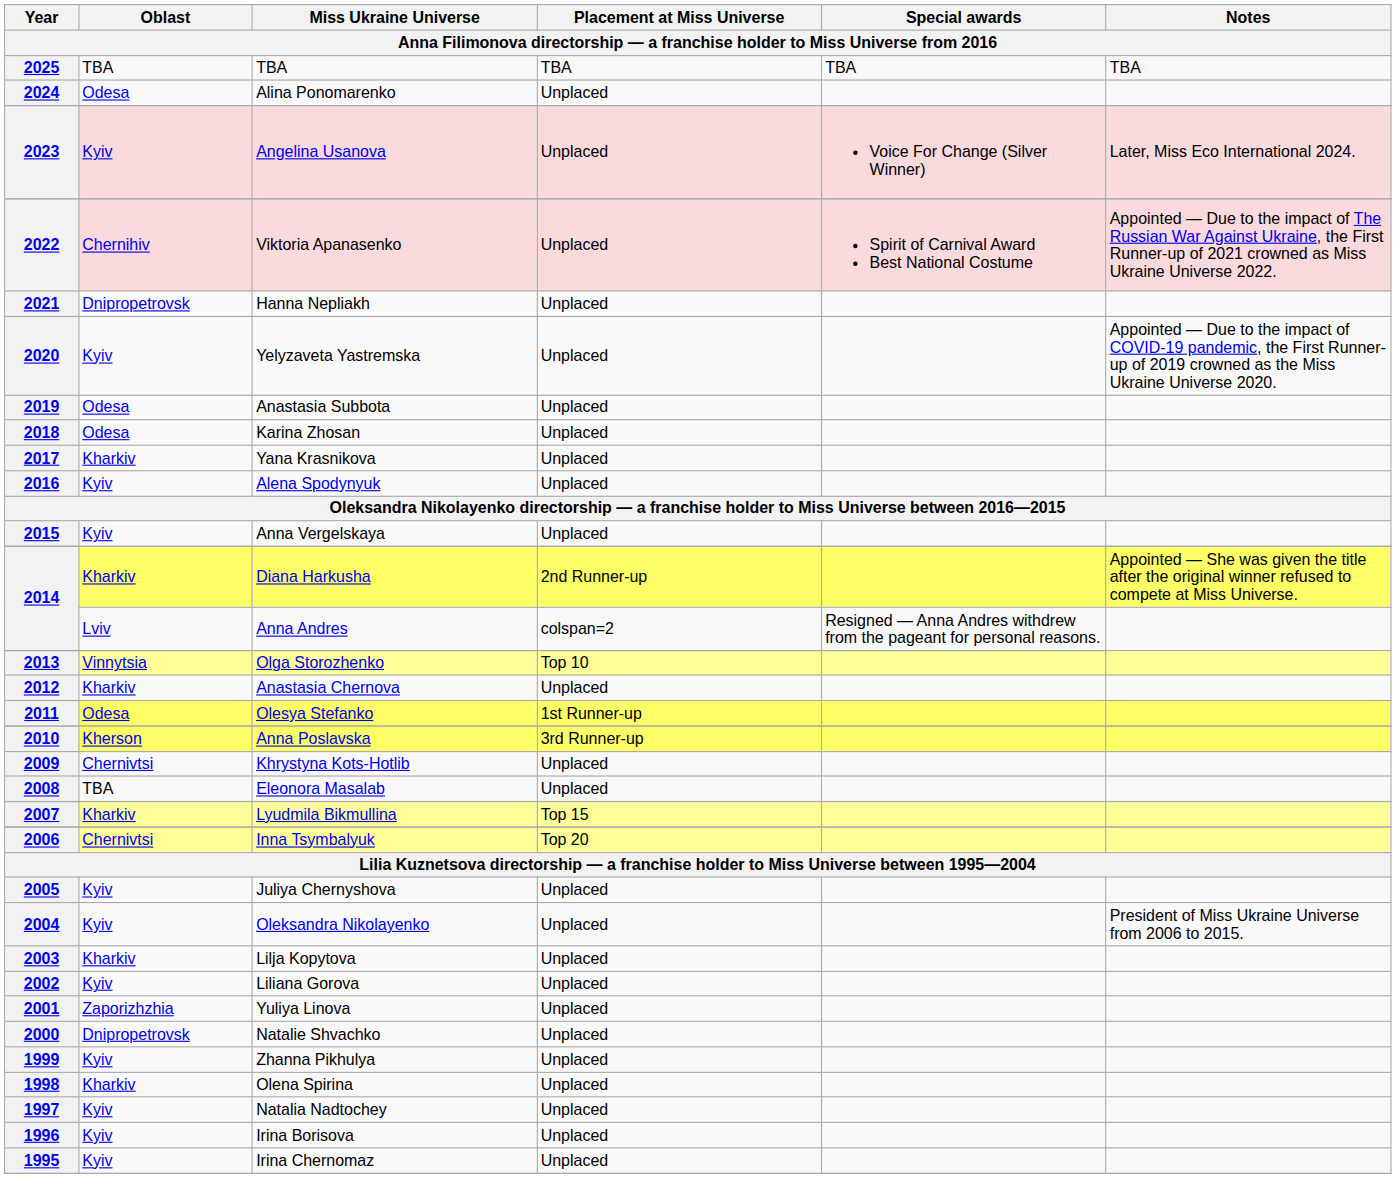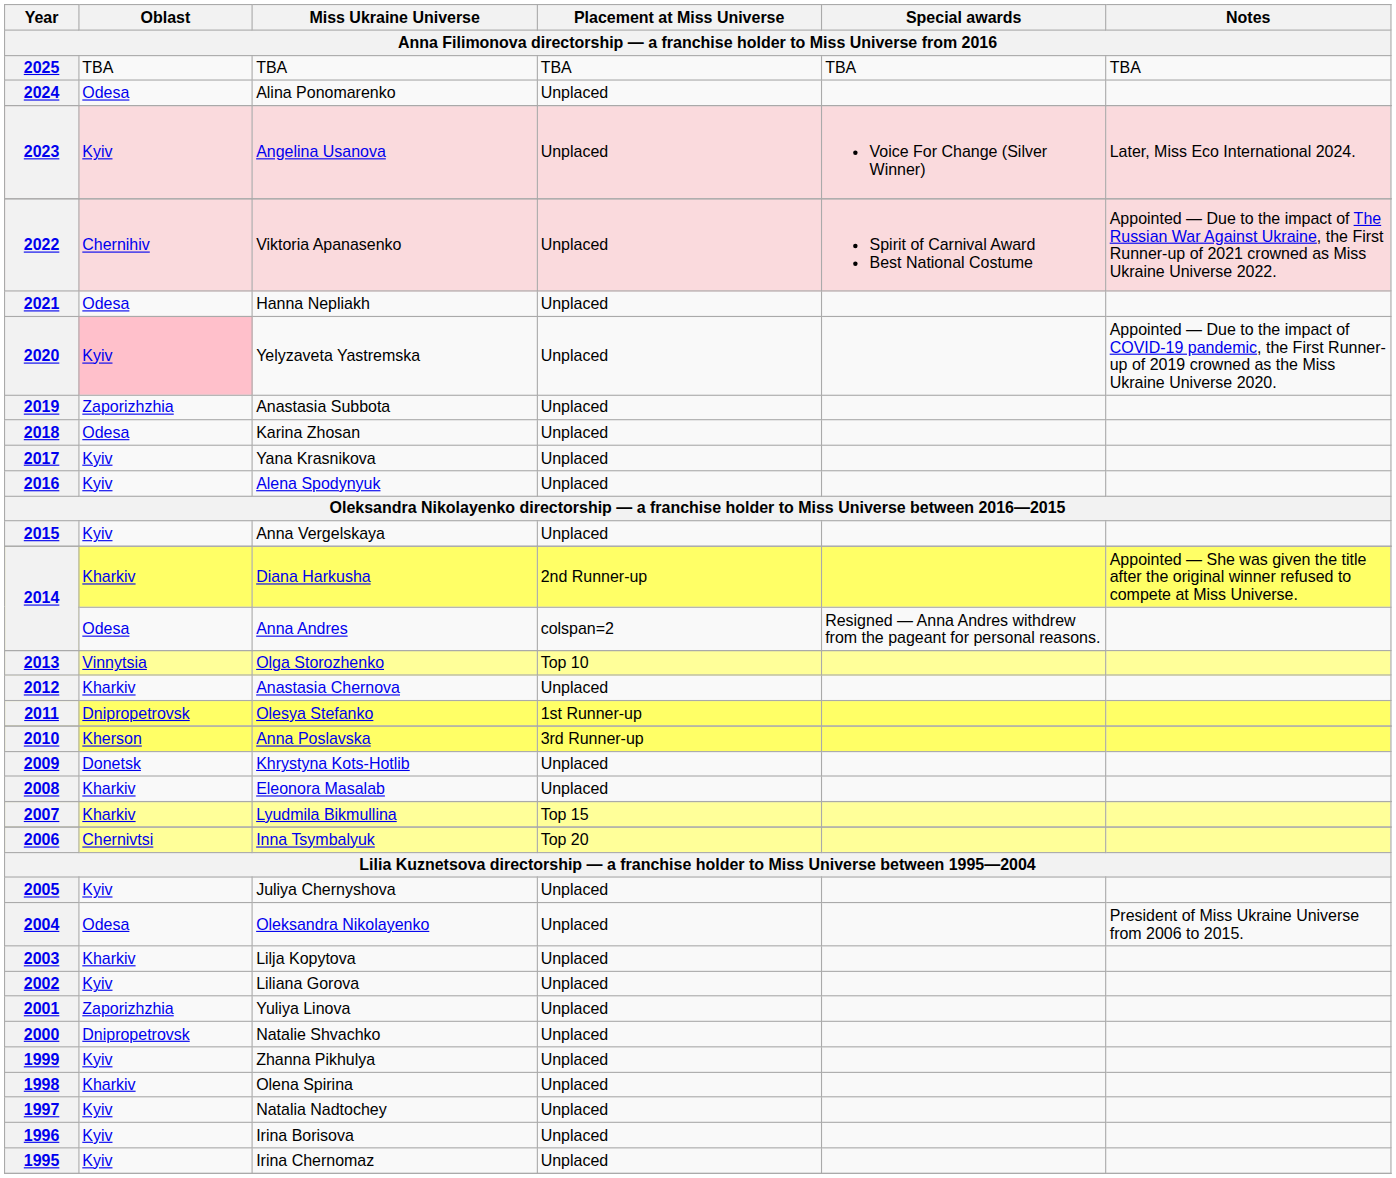(136, 304) Dnipropetrovsk -> (106, 304) Odesa
(97, 356) no background -> (97, 356) pink background
(106, 408) Odesa -> (128, 408) Zaporizhzhia
(109, 458) Kharkiv -> (97, 458) Kyiv
(97, 629) Lviv -> (106, 629) Odesa
(106, 714) Odesa -> (136, 714) Dnipropetrovsk
(118, 764) Chernivtsi -> (112, 764) Donetsk
(98, 789) TBA -> (109, 789) Kharkiv
(97, 925) Kyiv -> (106, 925) Odesa
